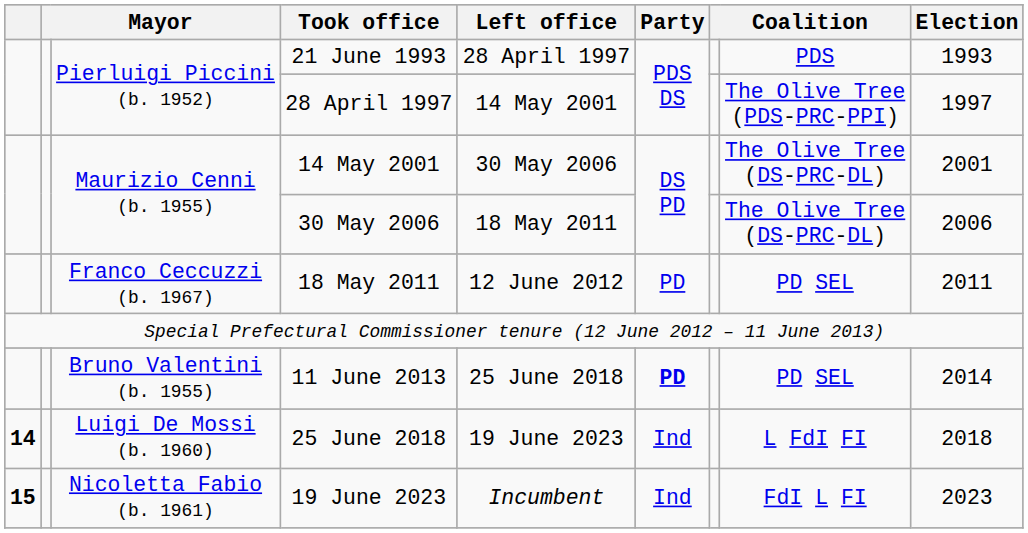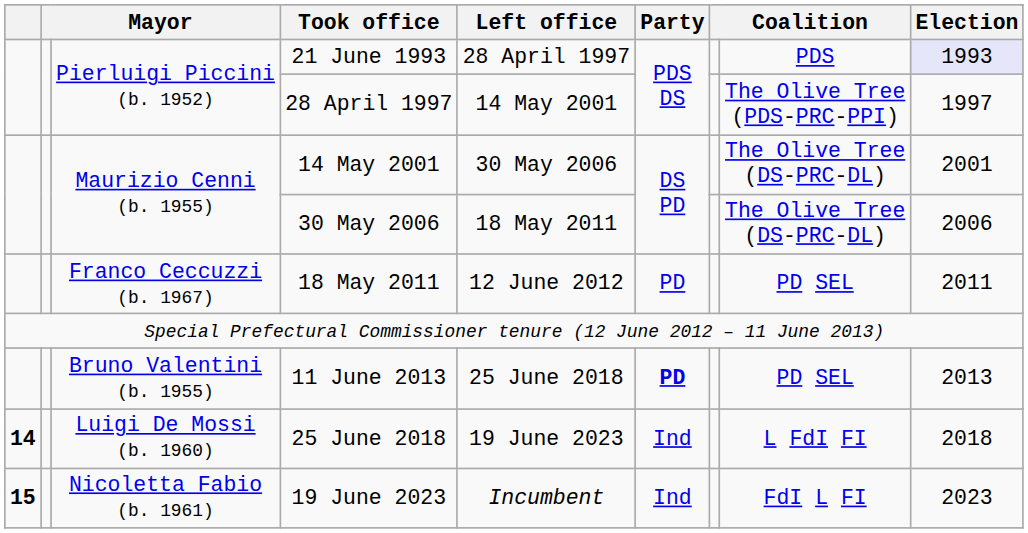(967, 57) no background -> (967, 57) lavender background
(967, 378) 2014 -> (967, 378) 2013
